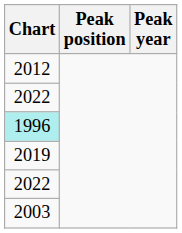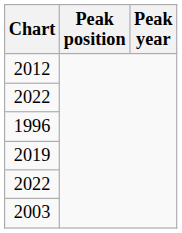(32, 126) paleturquoise background -> (32, 126) no background
